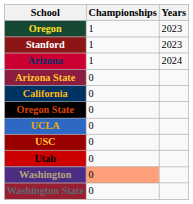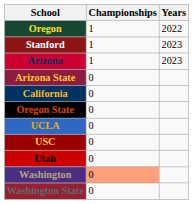(172, 28) 2023 -> (172, 28) 2022
(172, 61) 2024 -> (172, 61) 2023
